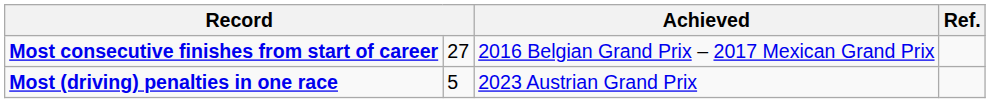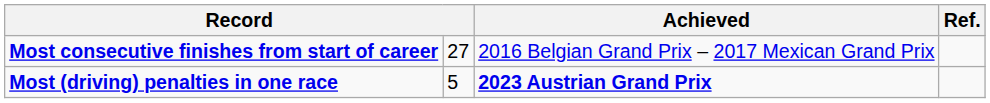(588, 82) normal -> (595, 82) bold
